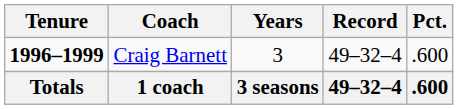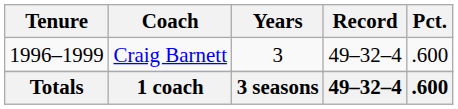(57, 54) bold -> (57, 54) normal
